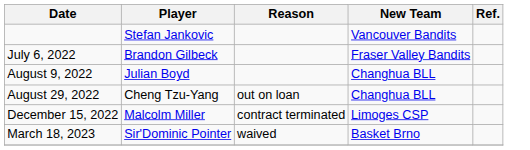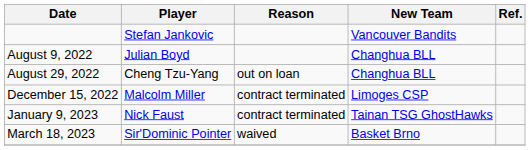- row: (41, 54)
+ row: (53, 114)
